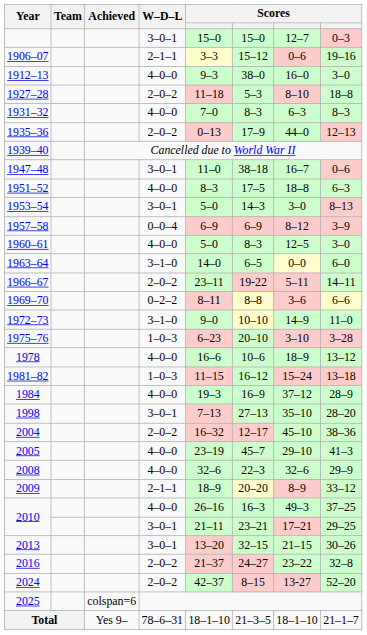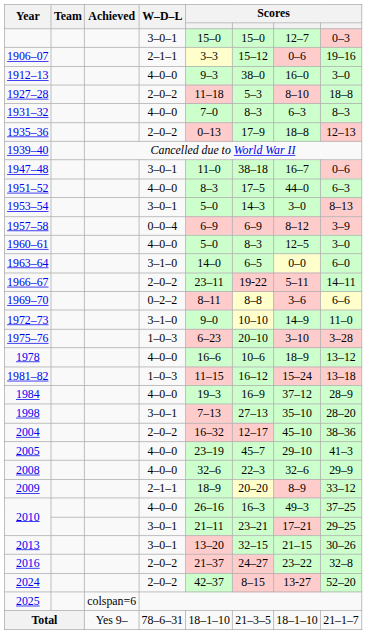(297, 132) 44–0 -> (297, 132) 18–8
(297, 188) 18–8 -> (297, 188) 44–0
